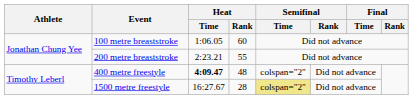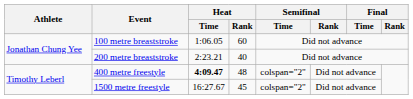(242, 57) 55 -> (242, 57) 40
(242, 87) 28 -> (242, 87) 45
(283, 87) khaki background -> (283, 87) no background
